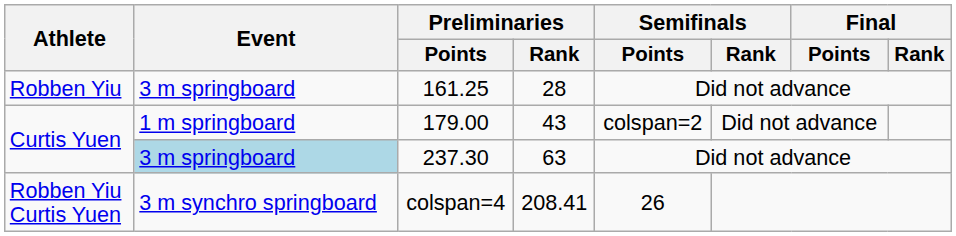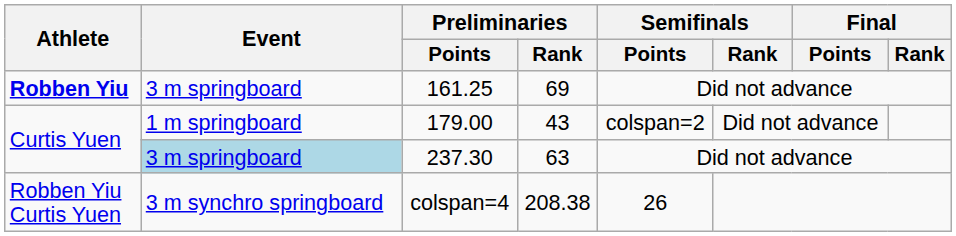(66, 89) normal -> (69, 89) bold
(554, 89) 28 -> (557, 89) 69
(554, 203) 208.41 -> (557, 203) 208.38
